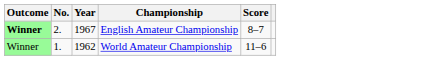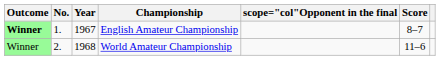+ column: (320, 13)
(57, 30) 2. -> (57, 30) 1.
(57, 47) 1. -> (57, 47) 2.
(85, 47) 1962 -> (85, 47) 1968
